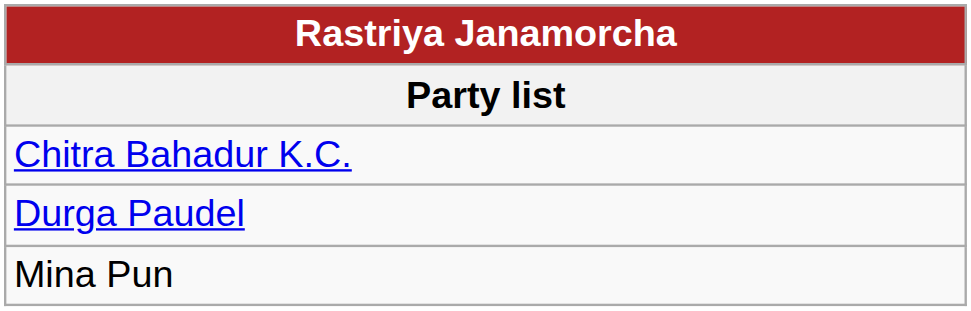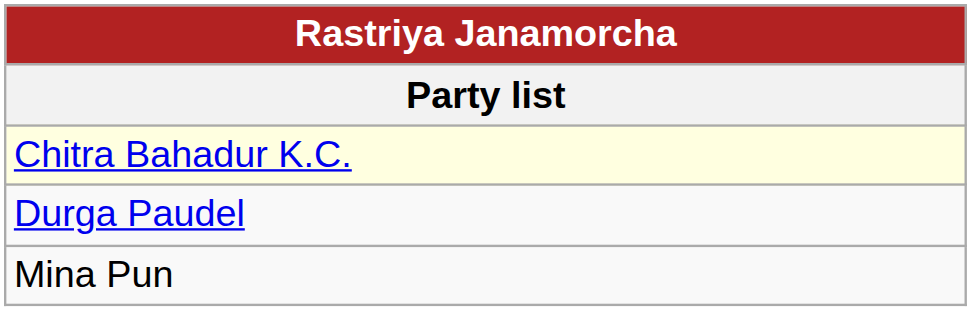(183, 154) no background -> (183, 154) lightyellow background
